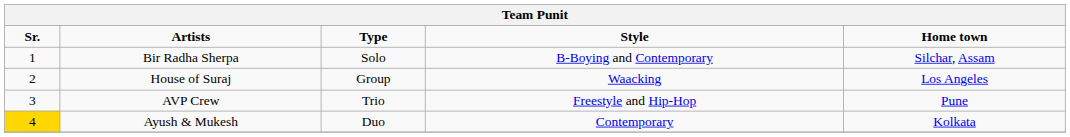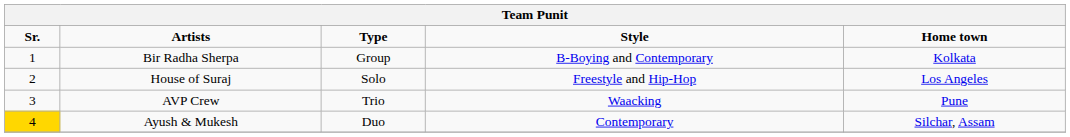(373, 57) Solo -> (373, 57) Group
(955, 57) Silchar, Assam -> (955, 57) Kolkata
(373, 79) Group -> (373, 79) Solo
(635, 79) Waacking -> (635, 79) Freestyle and Hip-Hop
(635, 100) Freestyle and Hip-Hop -> (635, 100) Waacking
(955, 121) Kolkata -> (955, 121) Silchar, Assam
